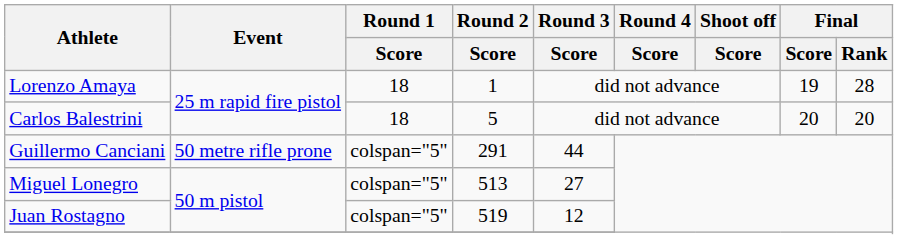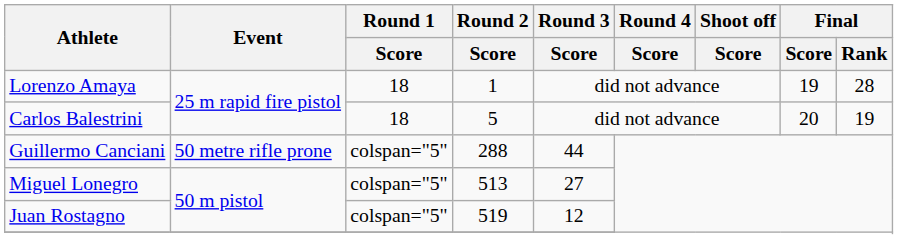(864, 118) 20 -> (864, 118) 19
(493, 151) 291 -> (493, 151) 288
